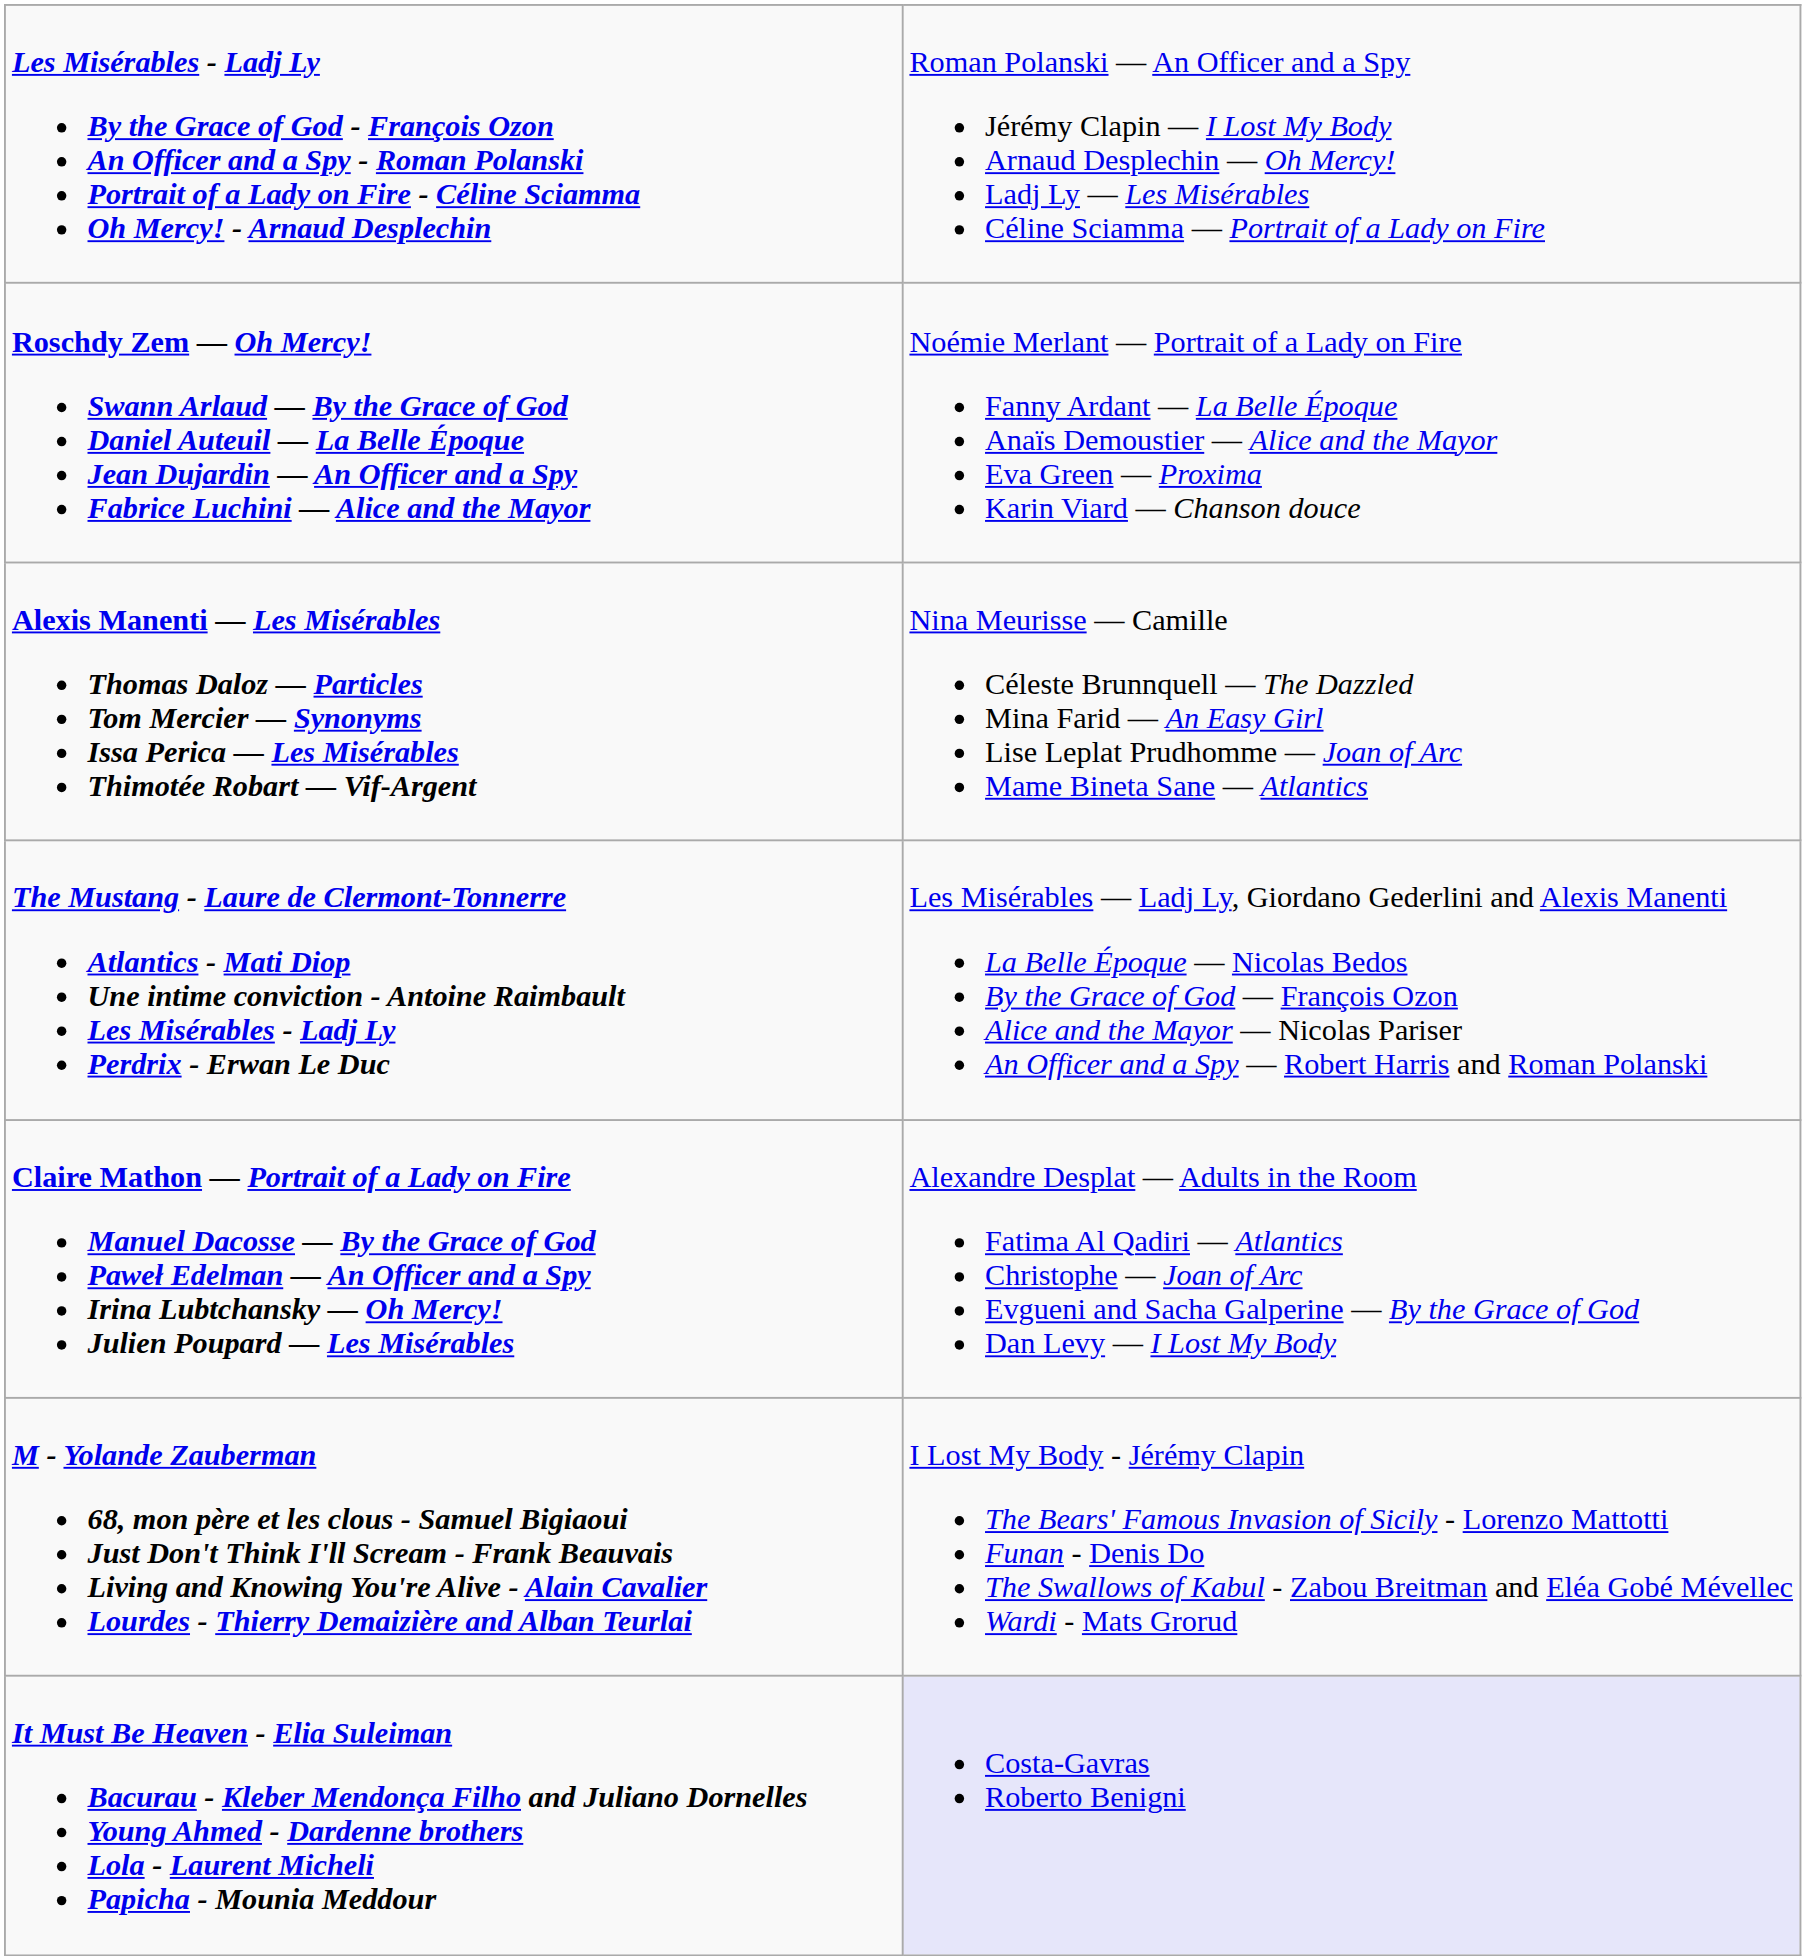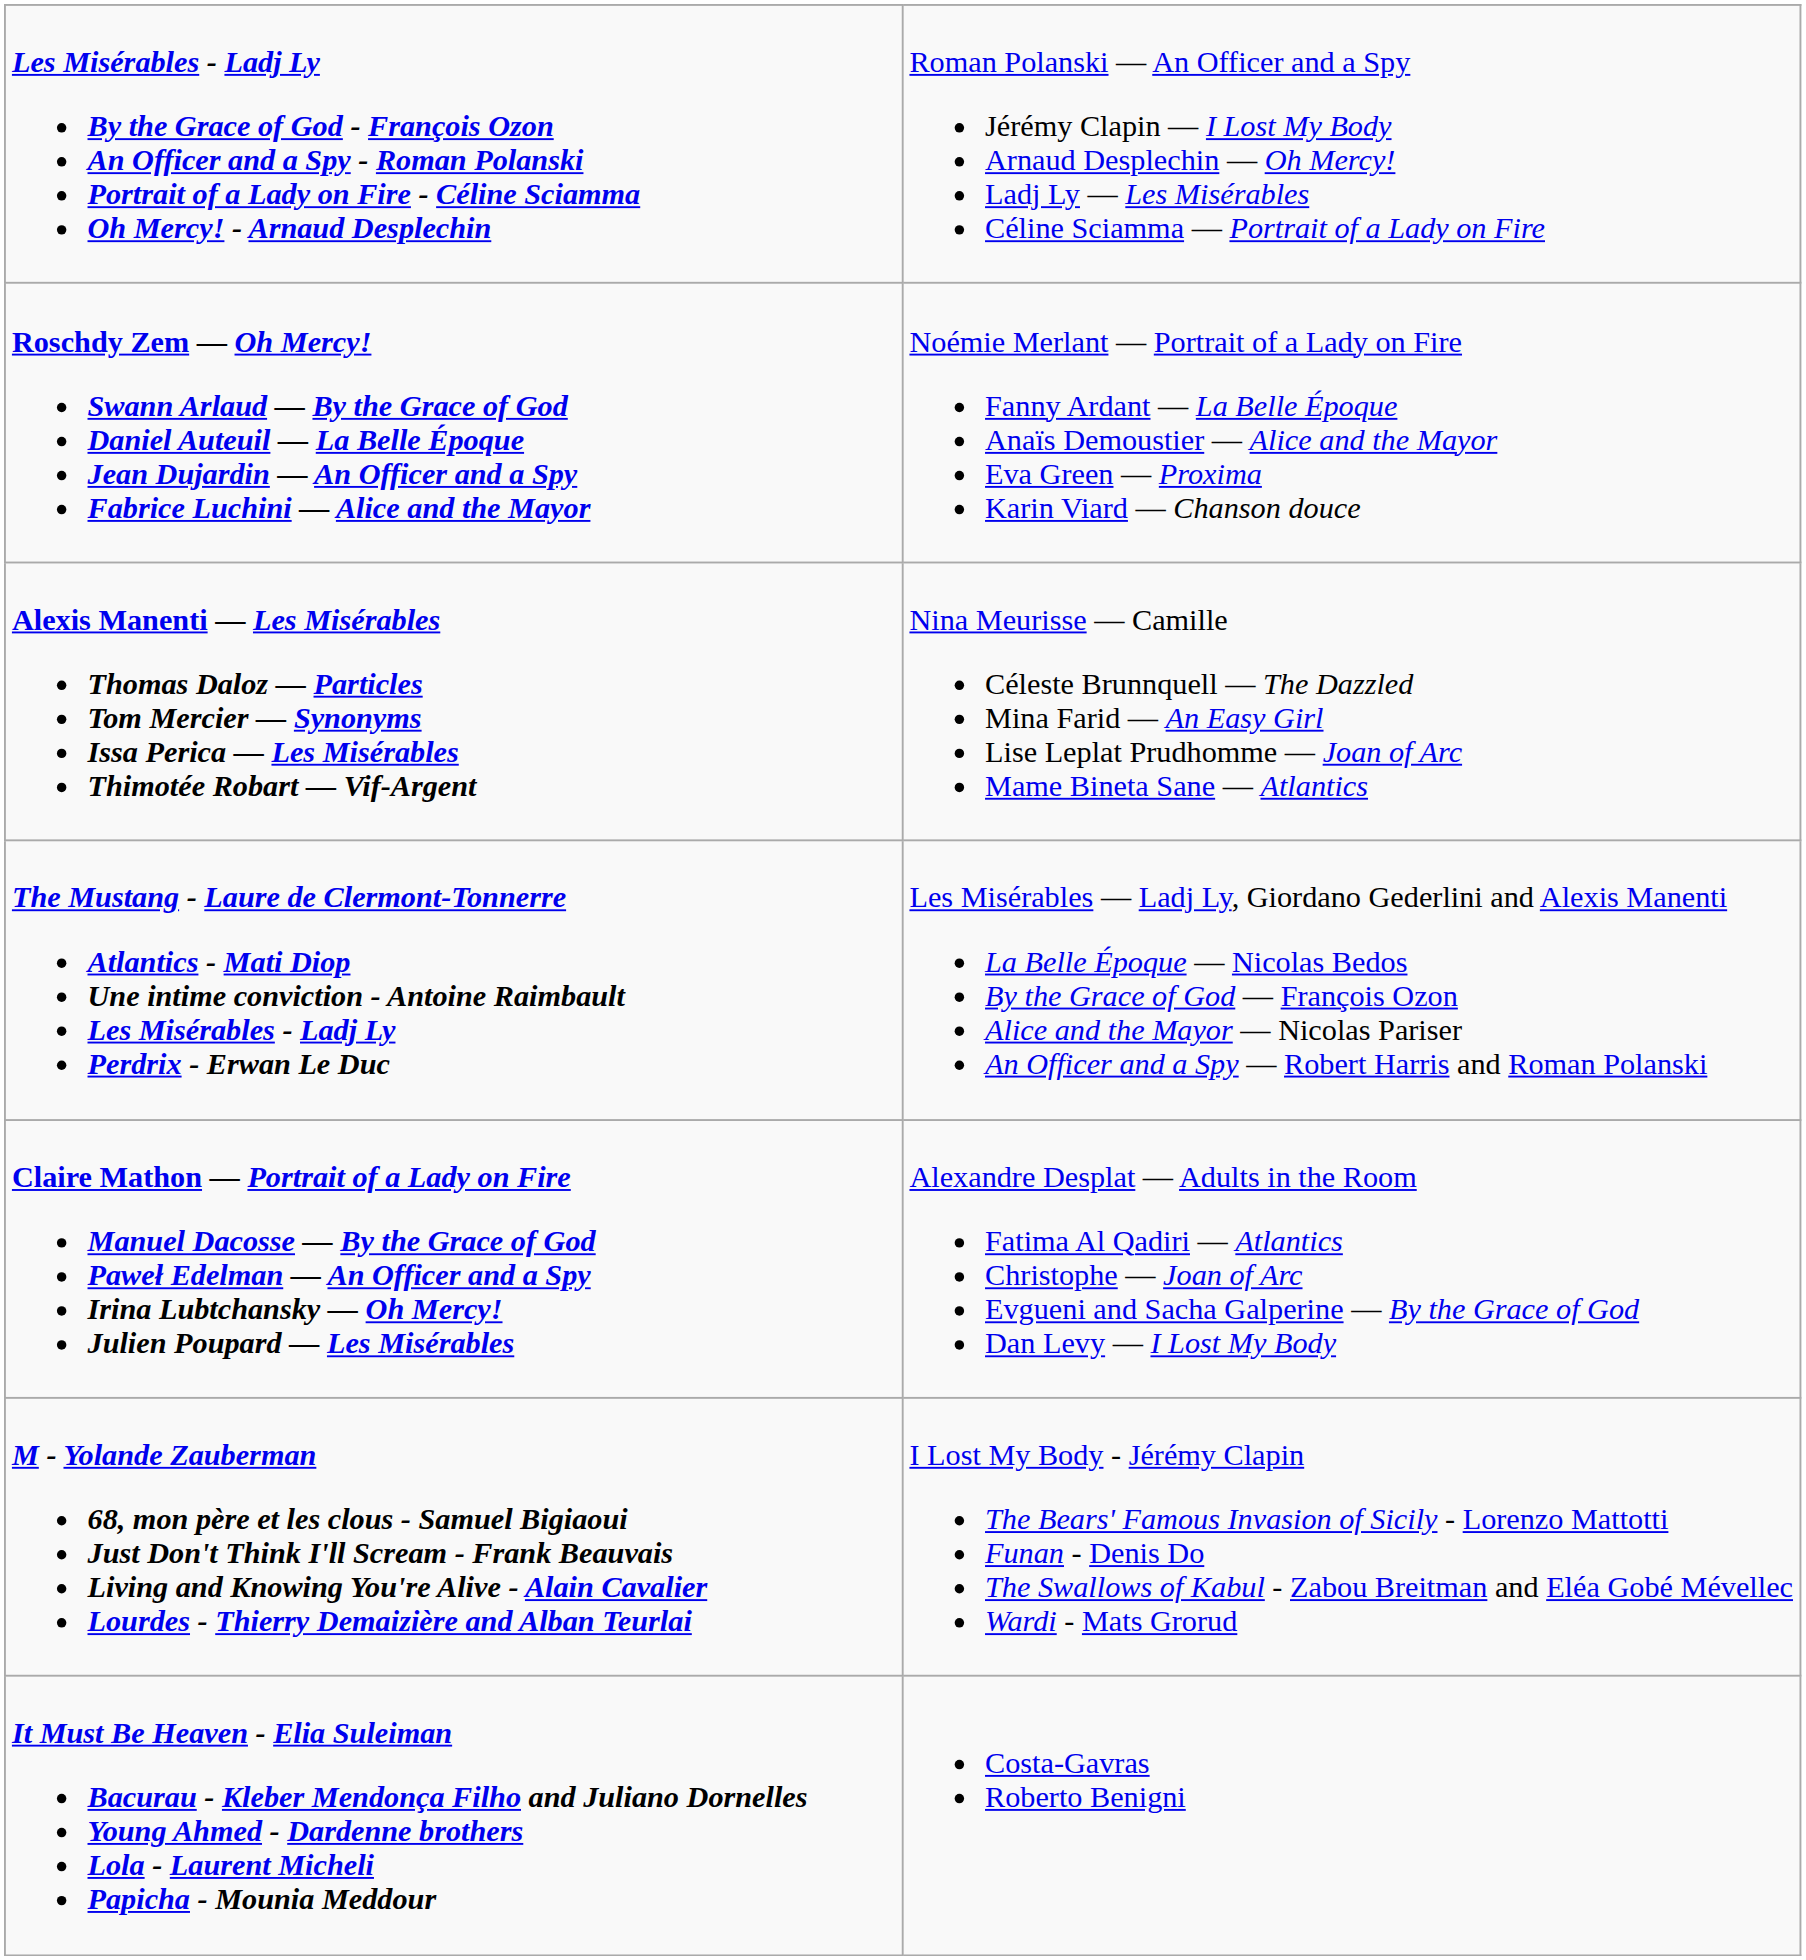(1351, 1781) lavender background -> (1351, 1781) no background
